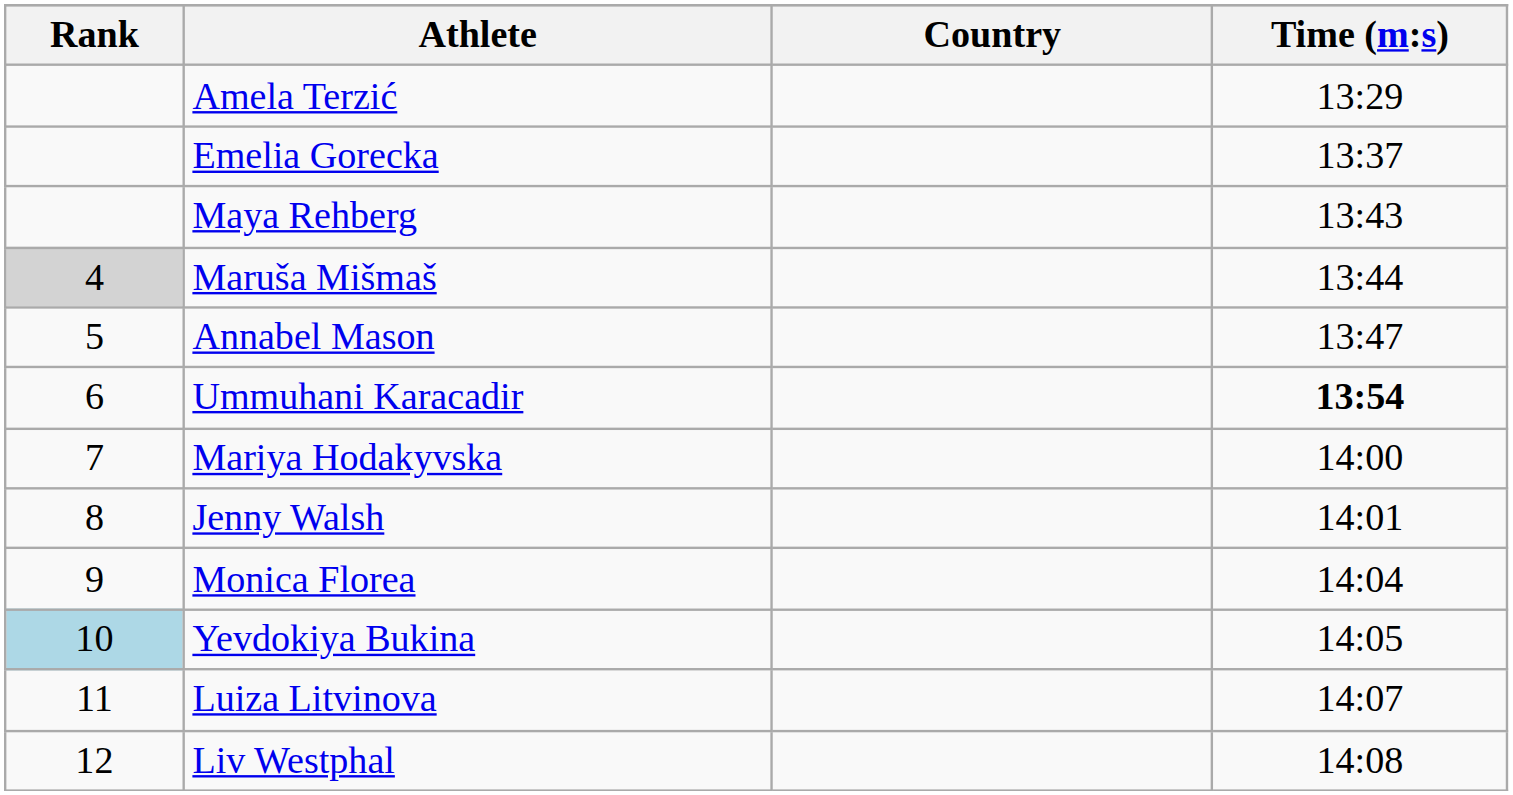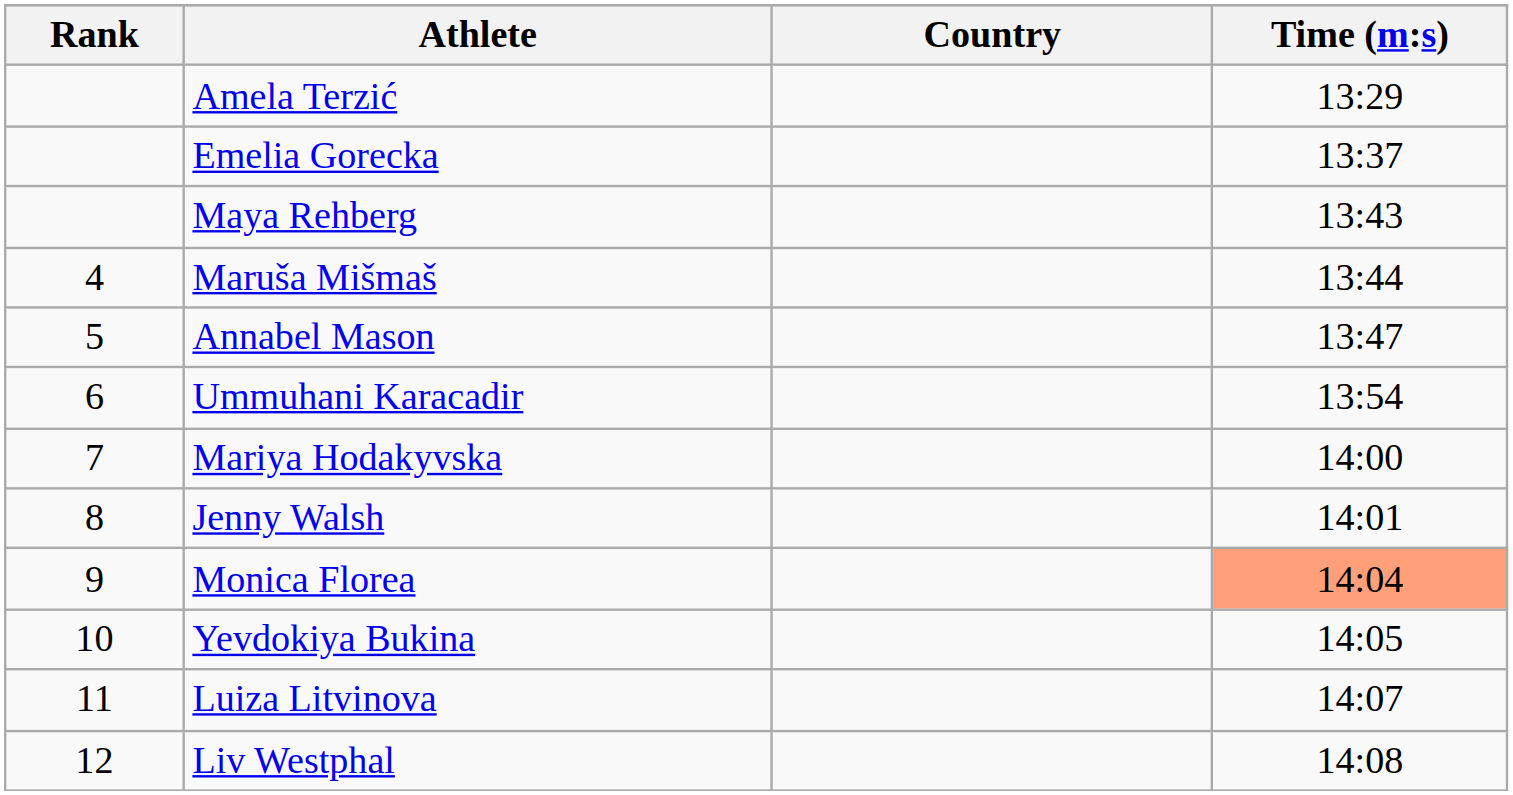(94, 276) lightgrey background -> (94, 276) no background
(1360, 397) bold -> (1360, 397) normal
(1360, 578) no background -> (1360, 578) lightsalmon background
(94, 638) lightblue background -> (94, 638) no background
